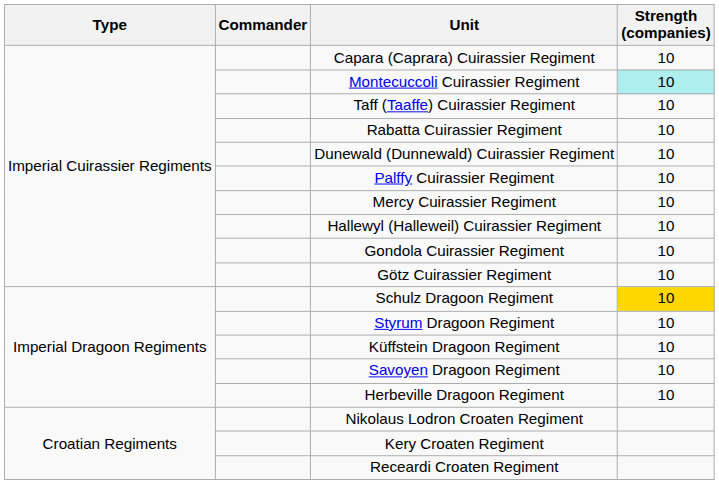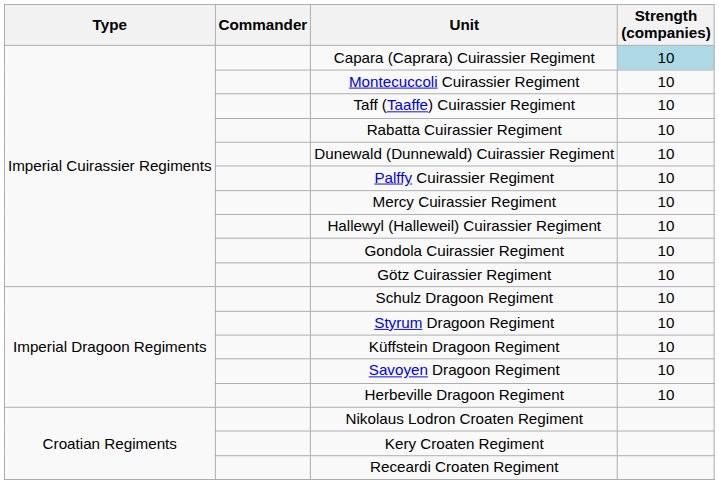(666, 57) no background -> (666, 57) lightblue background
(666, 81) paleturquoise background -> (666, 81) no background
(666, 298) gold background -> (666, 298) no background
